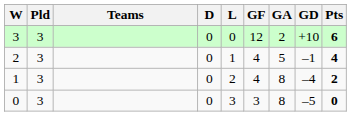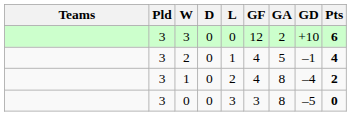columns swapped: (125, 15) <-> (16, 15)
